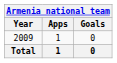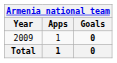(93, 38) normal -> (93, 38) bold
